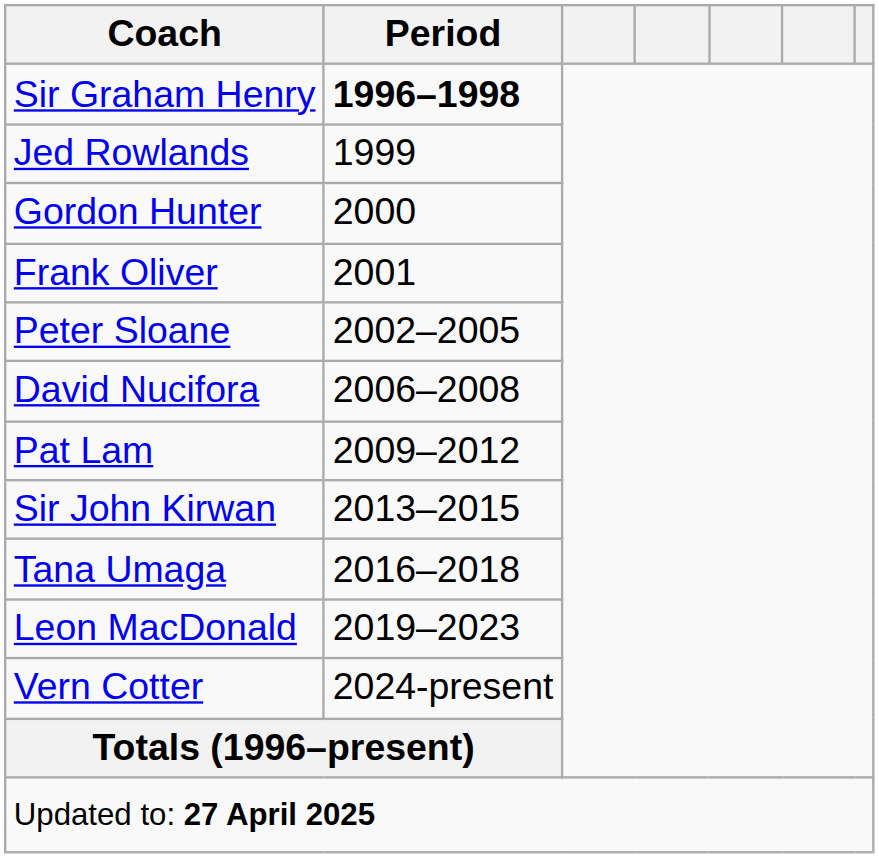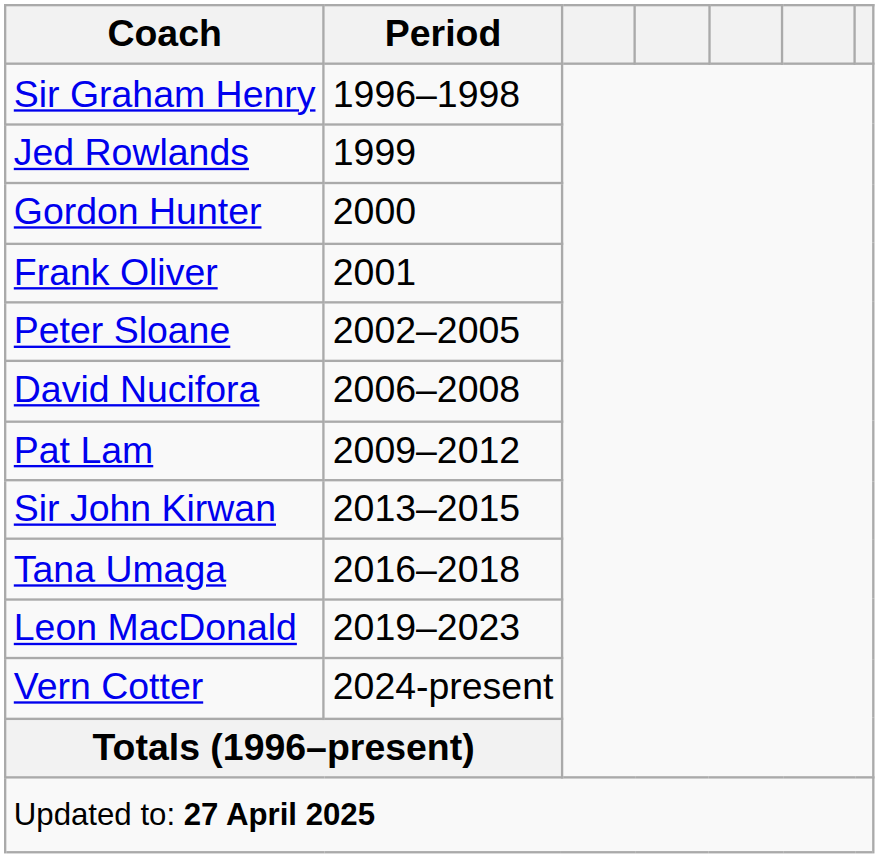(426, 93) bold -> (426, 93) normal
